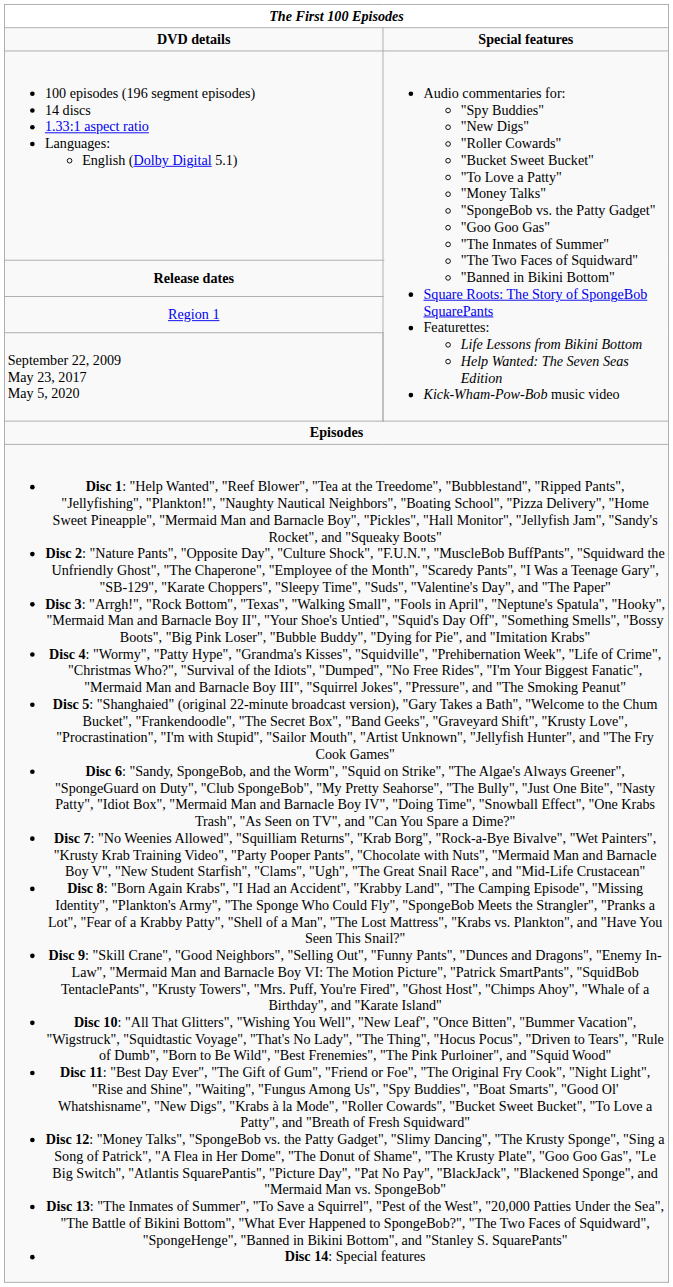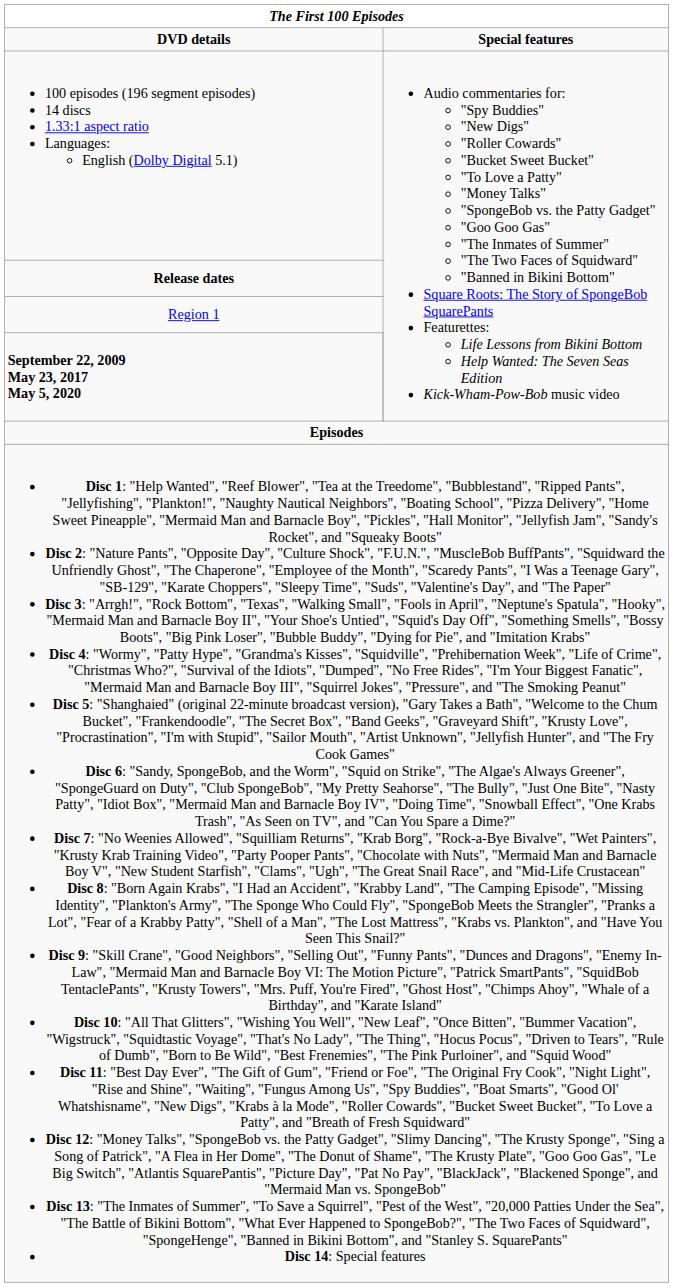(64, 376) normal -> (67, 376) bold
